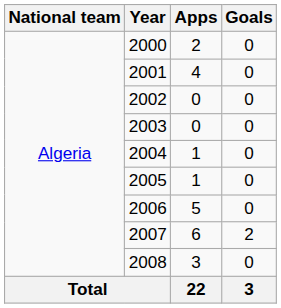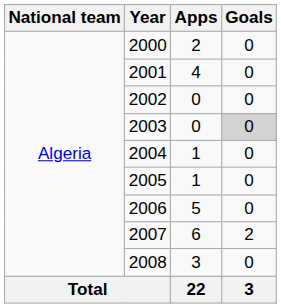(249, 126) no background -> (249, 126) lightgrey background
